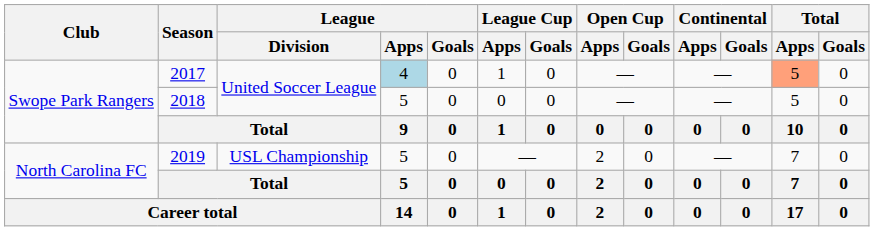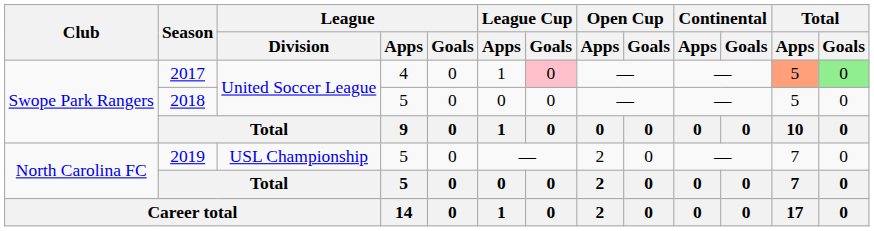(404, 73) lightblue background -> (404, 73) no background
(551, 73) no background -> (551, 73) pink background
(844, 73) no background -> (844, 73) lightgreen background
